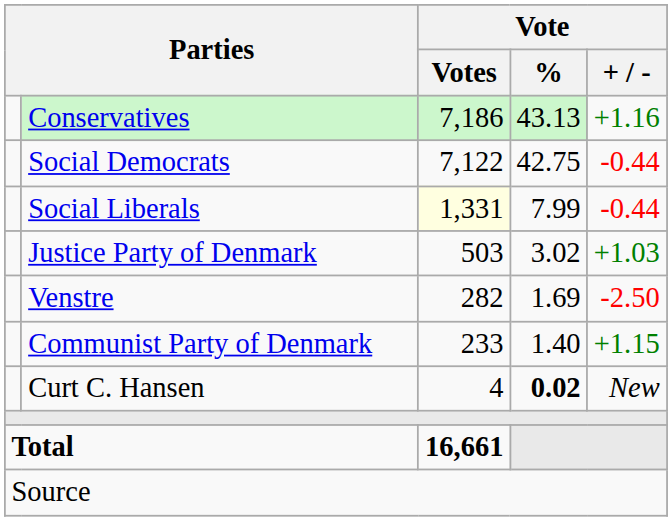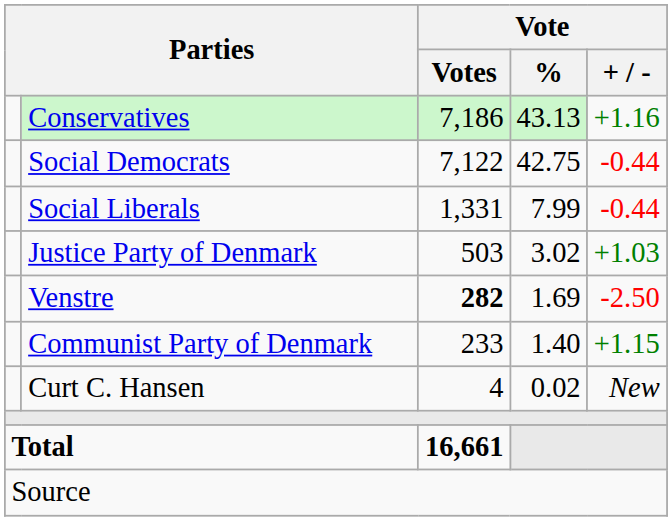(471, 207) lightyellow background -> (471, 207) no background
(482, 298) normal -> (482, 298) bold
(556, 388) bold -> (556, 388) normal
